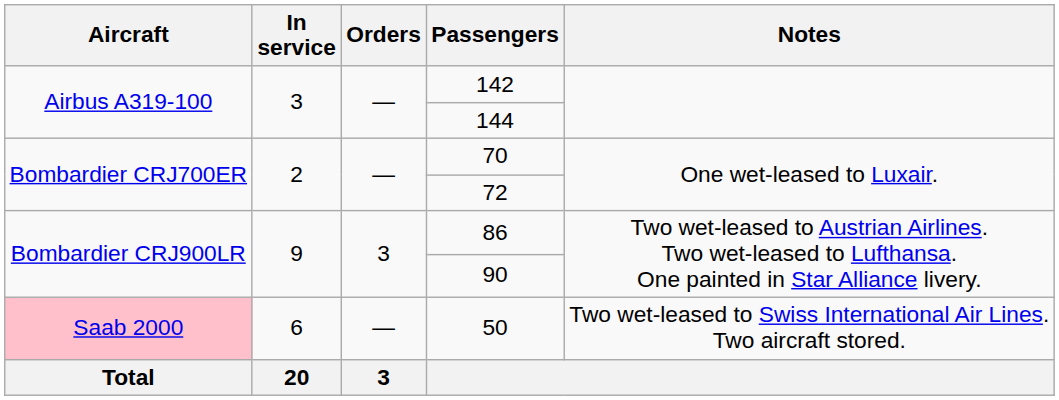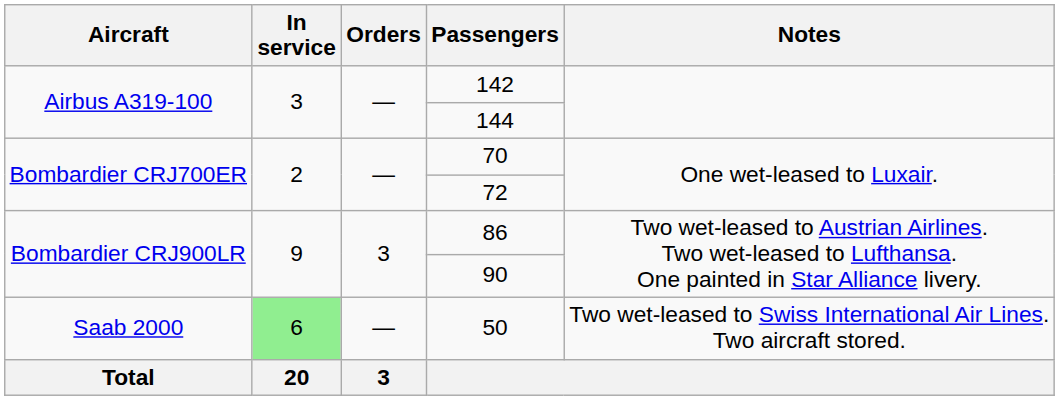(128, 328) pink background -> (128, 328) no background
(297, 328) no background -> (297, 328) lightgreen background
